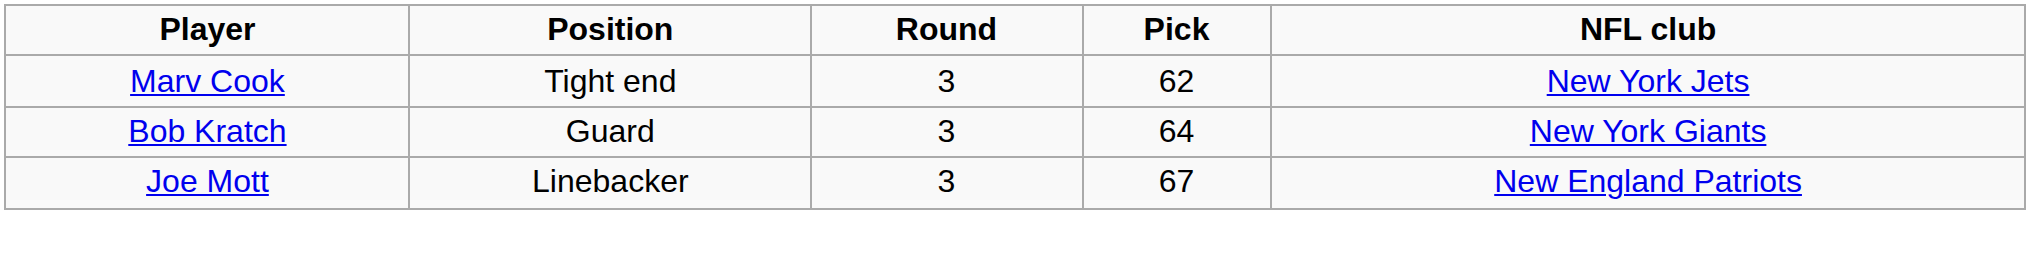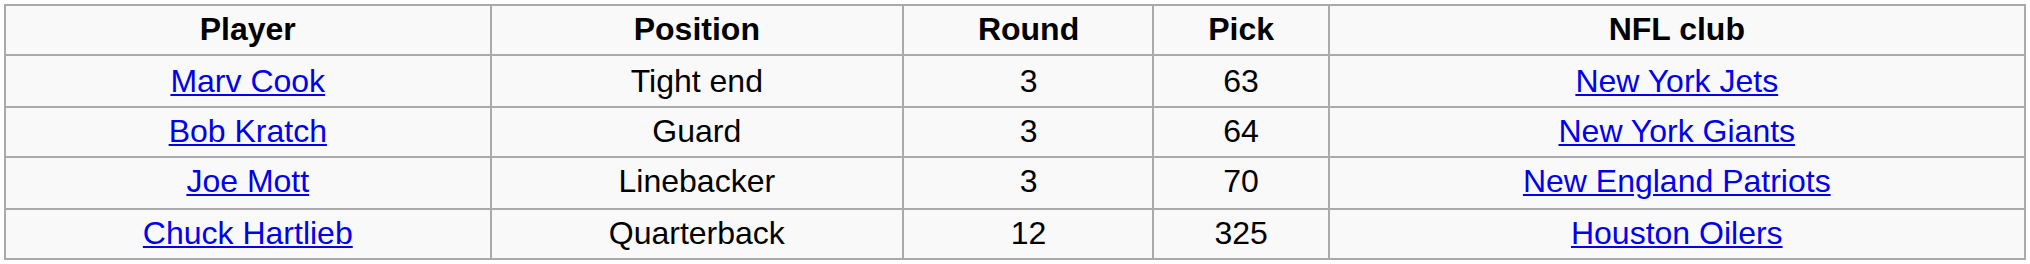(1177, 80) 62 -> (1241, 80) 63
(1177, 182) 67 -> (1241, 182) 70
+ row: (248, 232)
